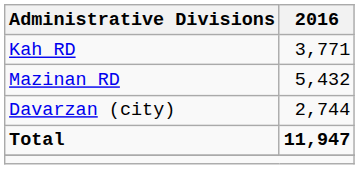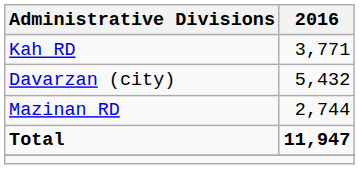(64, 80) Mazinan RD -> (92, 80) Davarzan (city)
(92, 110) Davarzan (city) -> (64, 110) Mazinan RD
